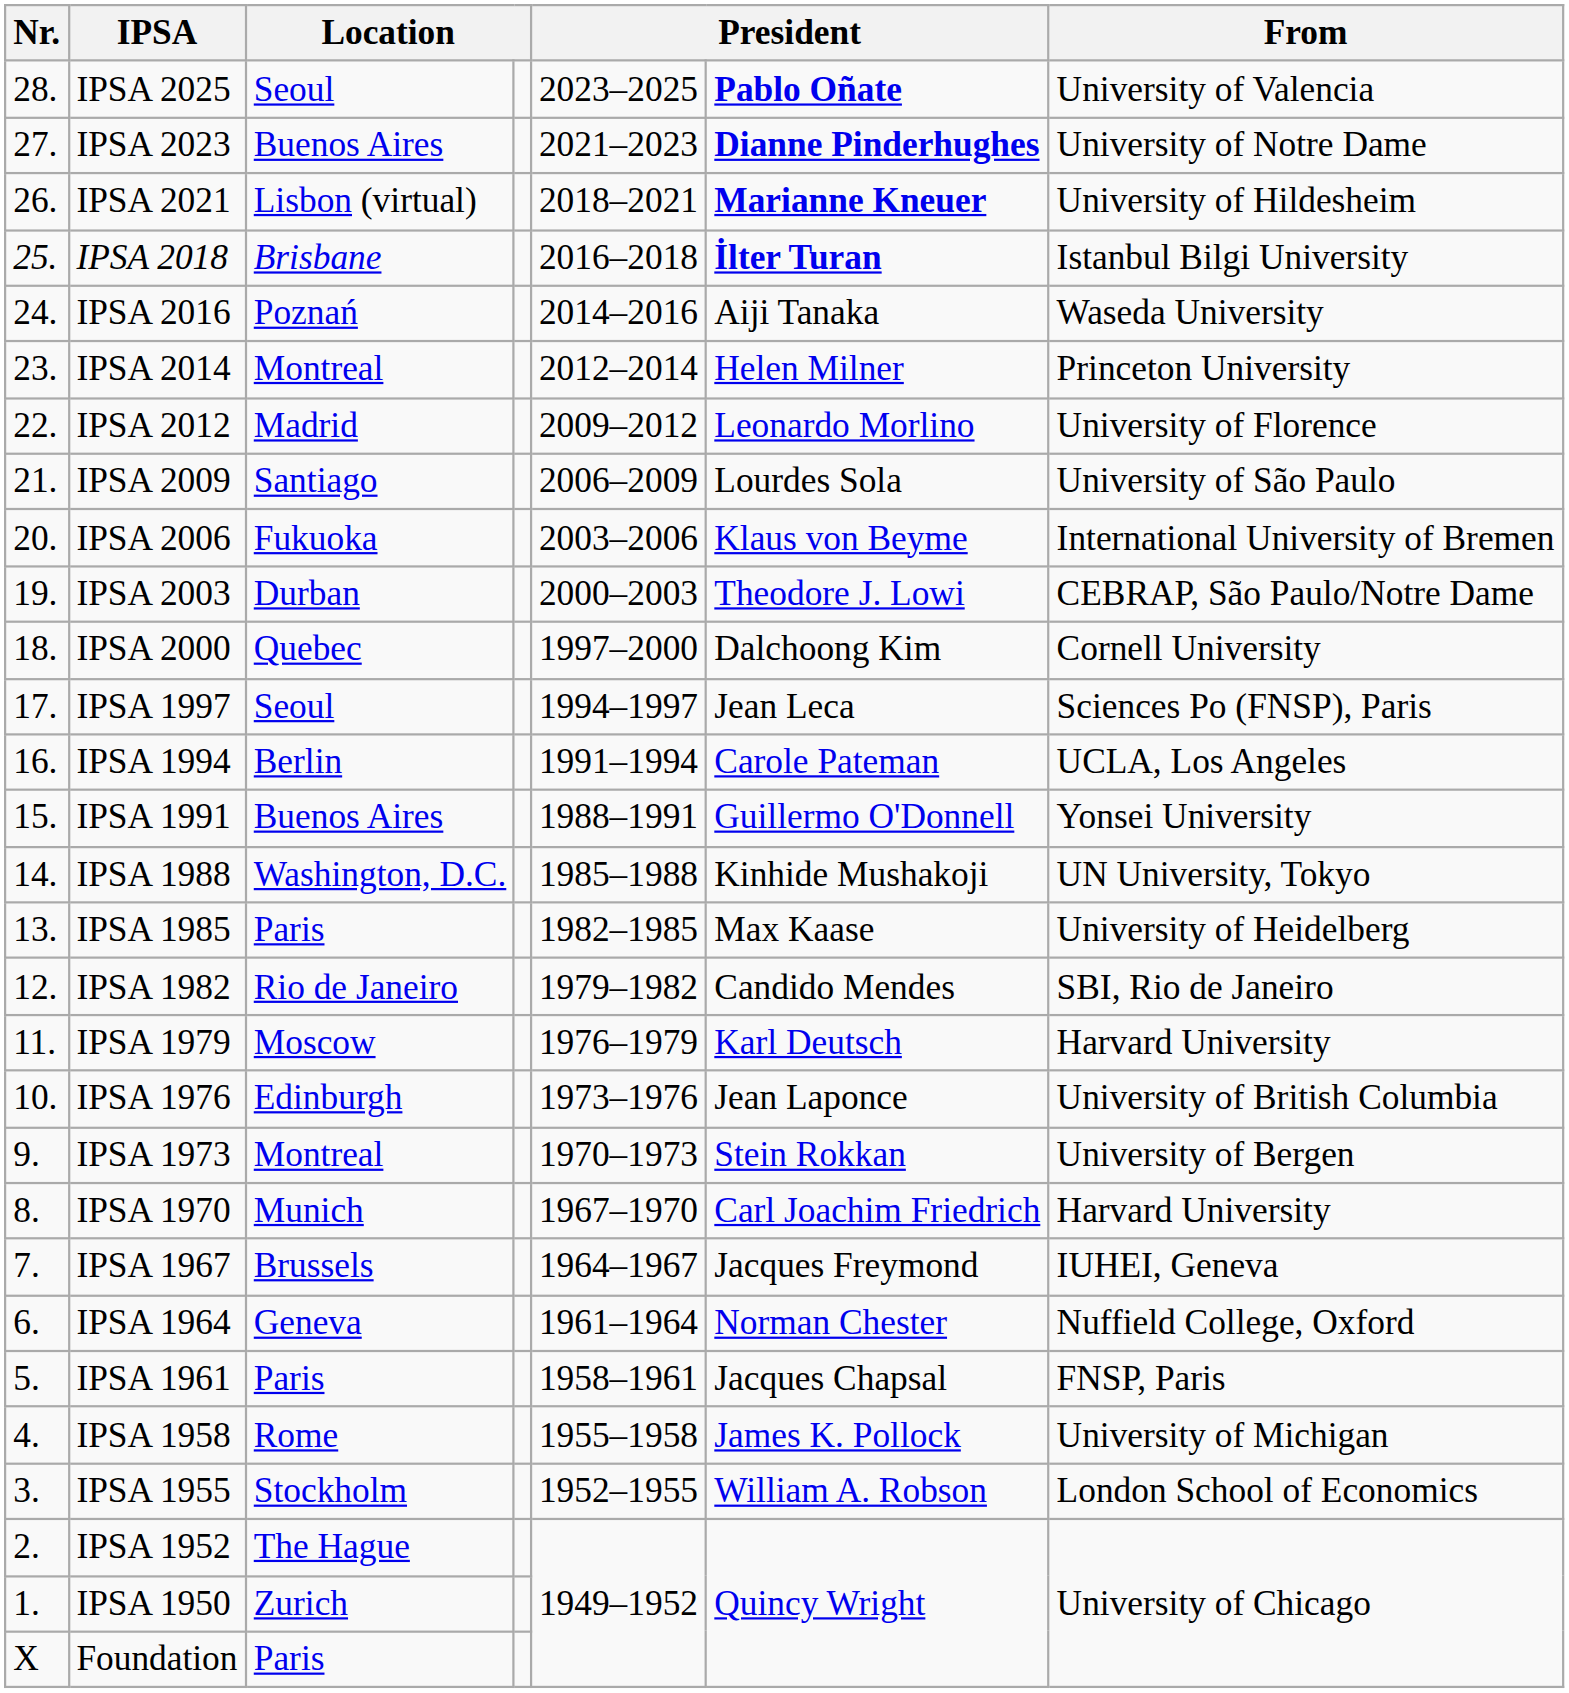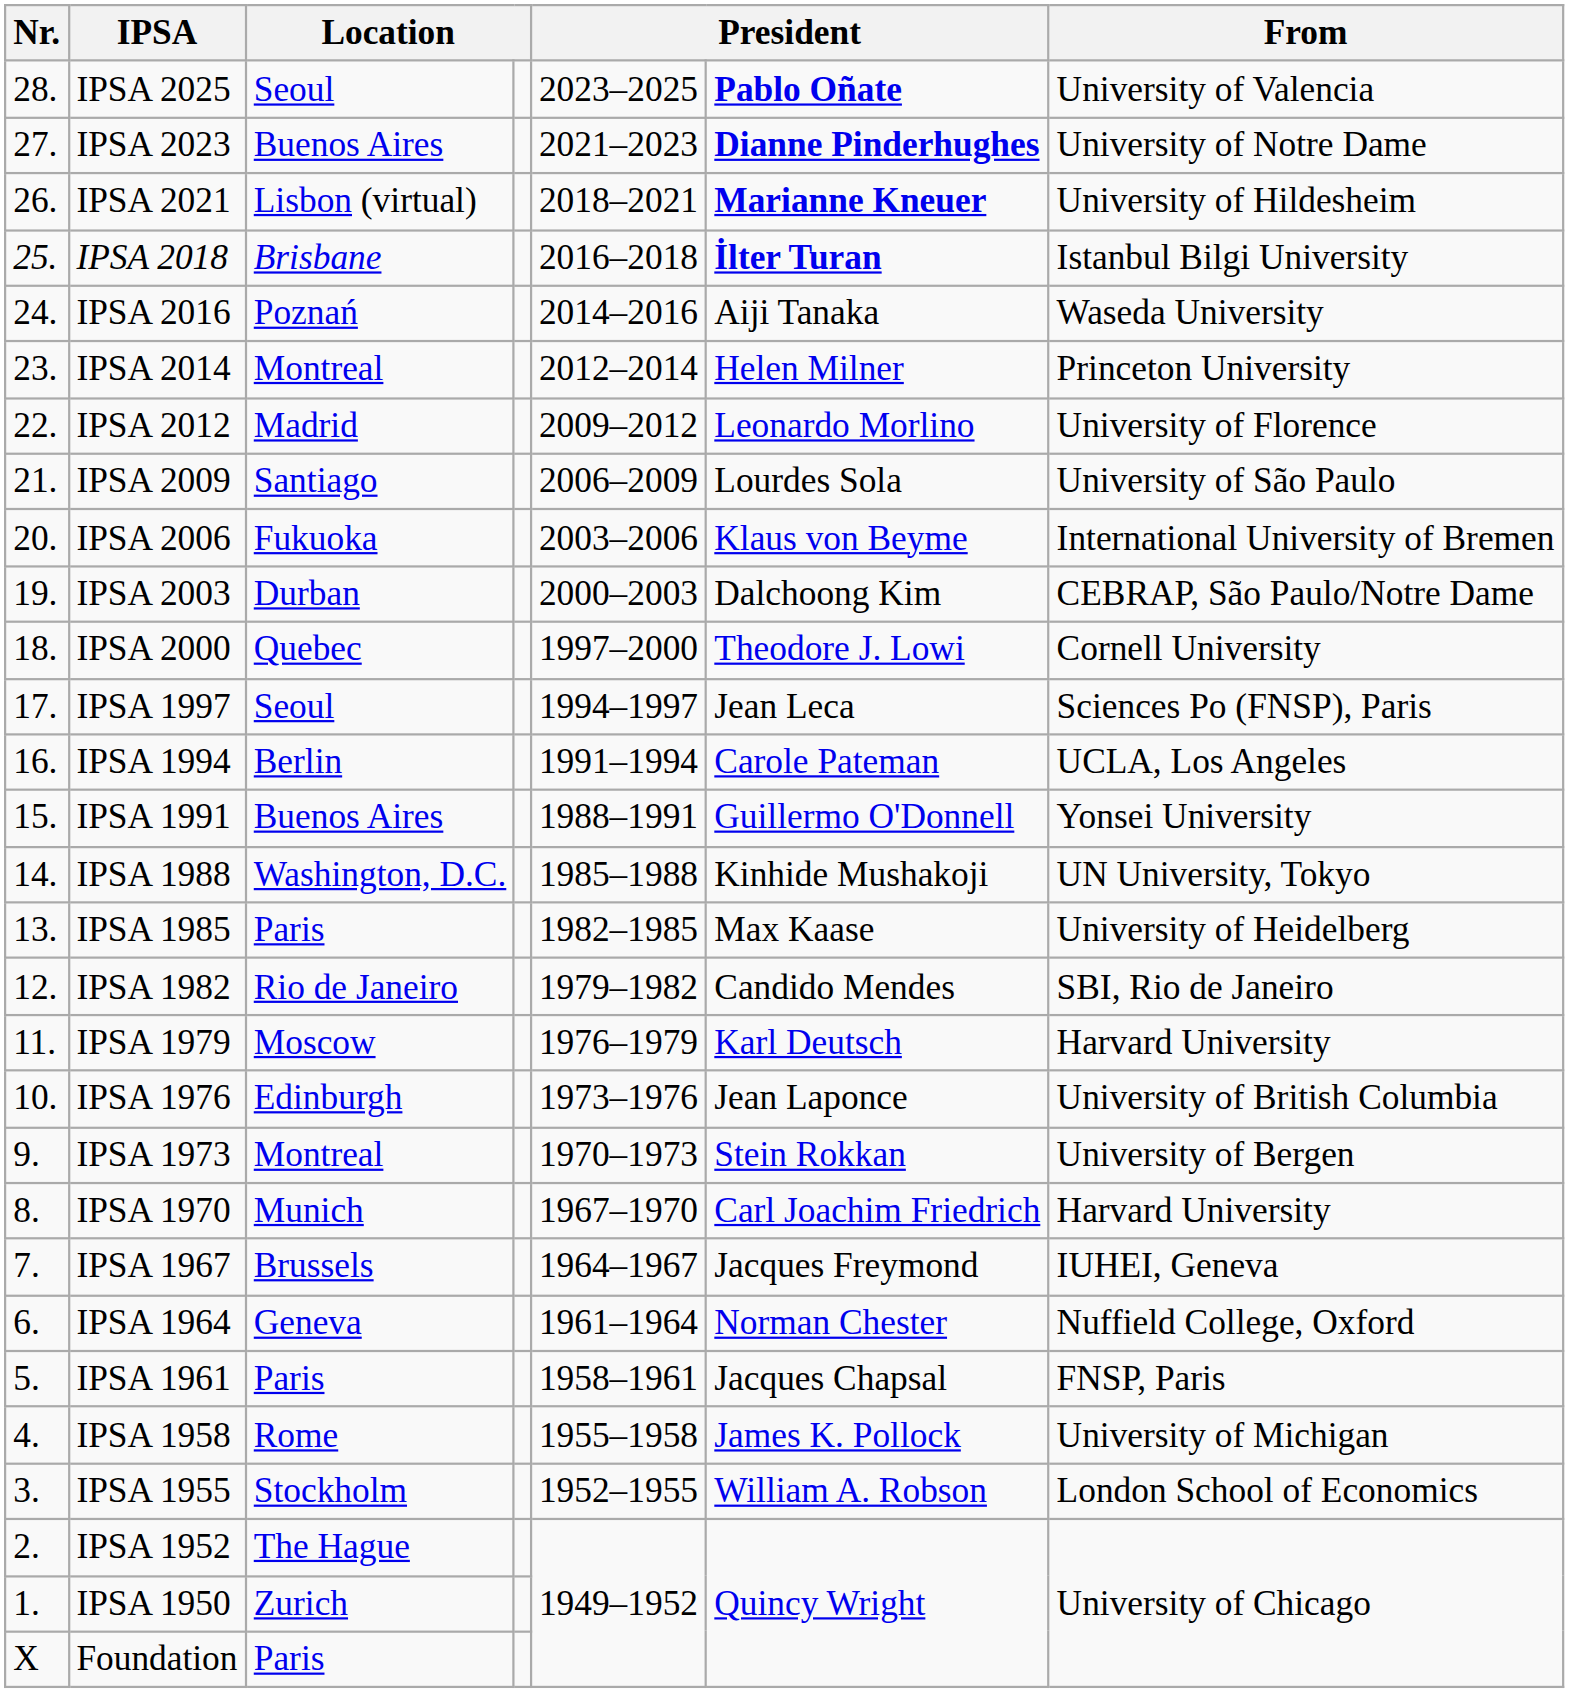(840, 593) Theodore J. Lowi -> (828, 593) Dalchoong Kim
(828, 649) Dalchoong Kim -> (840, 649) Theodore J. Lowi
